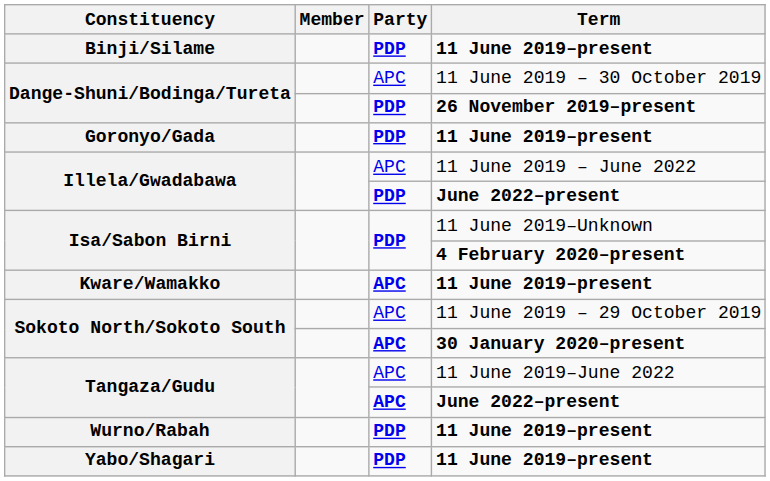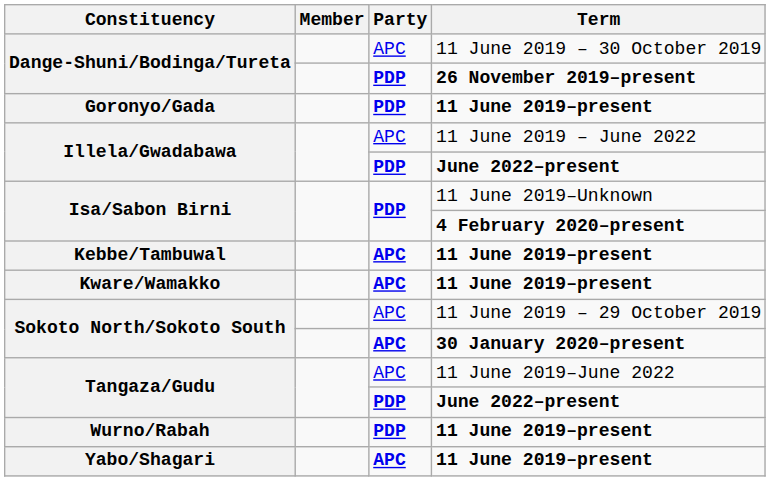- row: (150, 49)
+ row: (150, 255)
(389, 402) APC -> (389, 402) PDP
(389, 461) PDP -> (389, 461) APC
